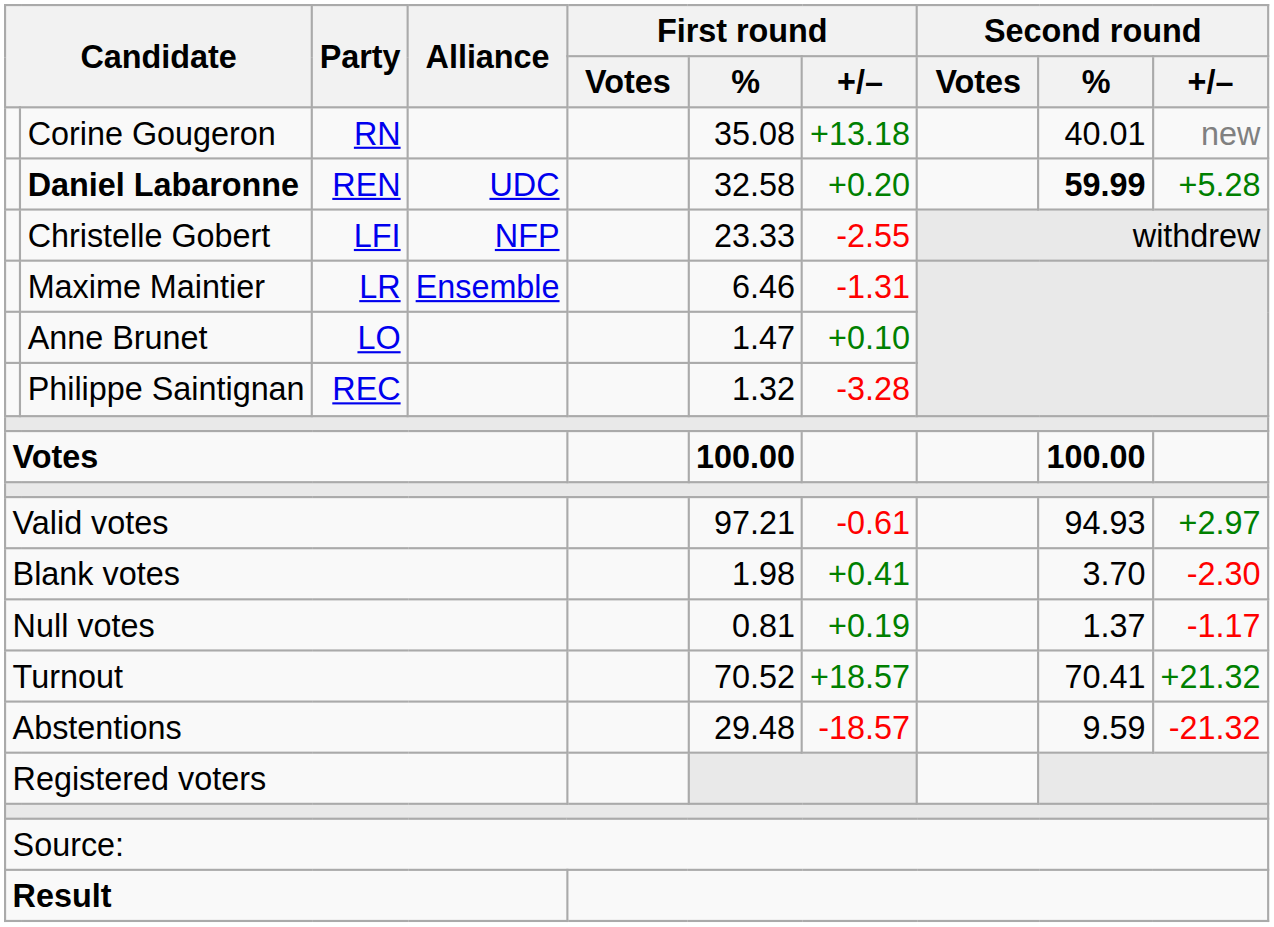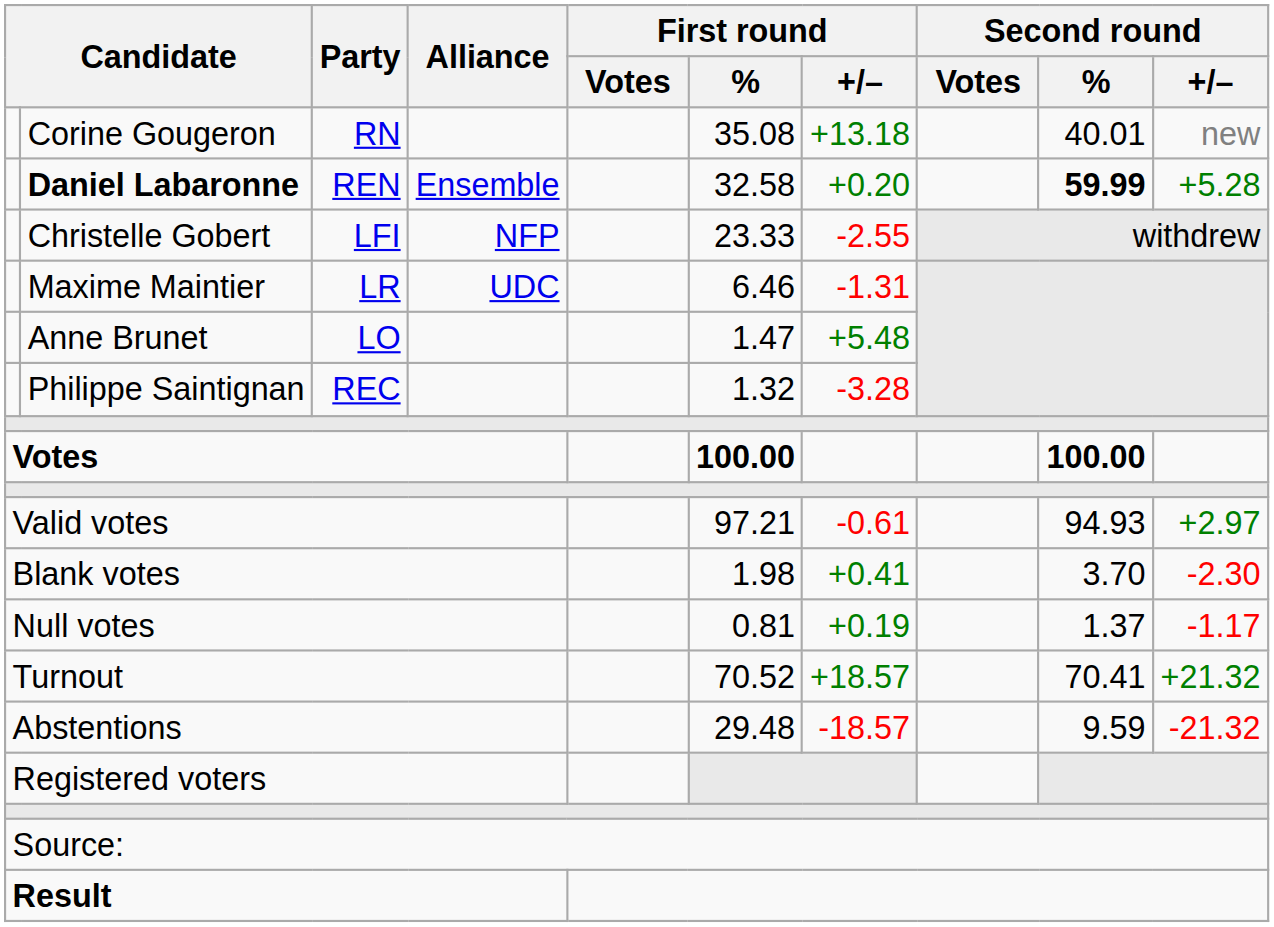(524, 185) UDC -> (488, 185) Ensemble
(488, 287) Ensemble -> (524, 287) UDC
(869, 338) +0.10 -> (869, 338) +5.48
